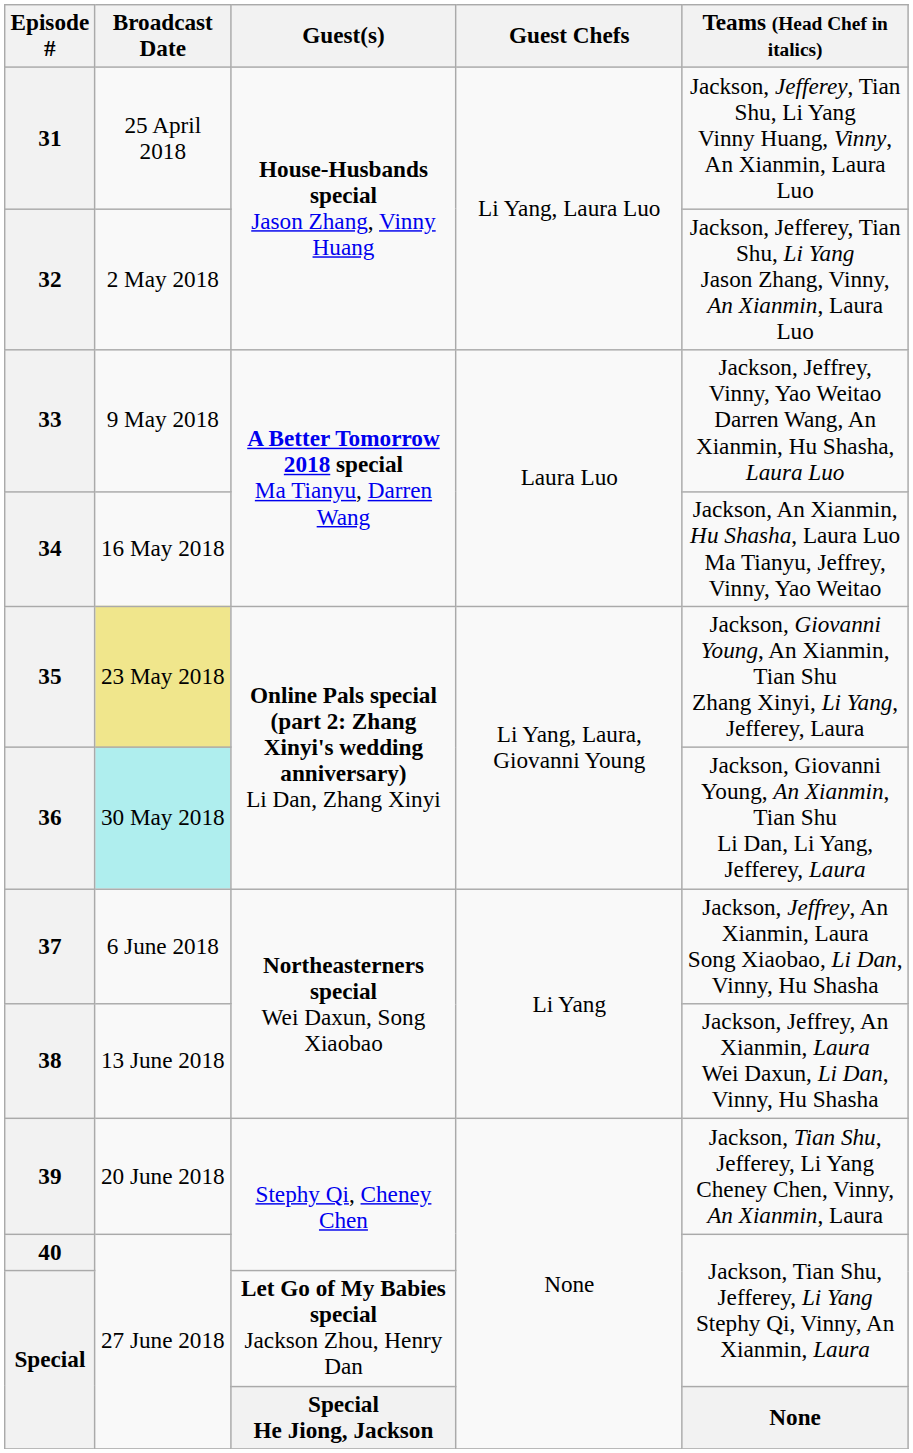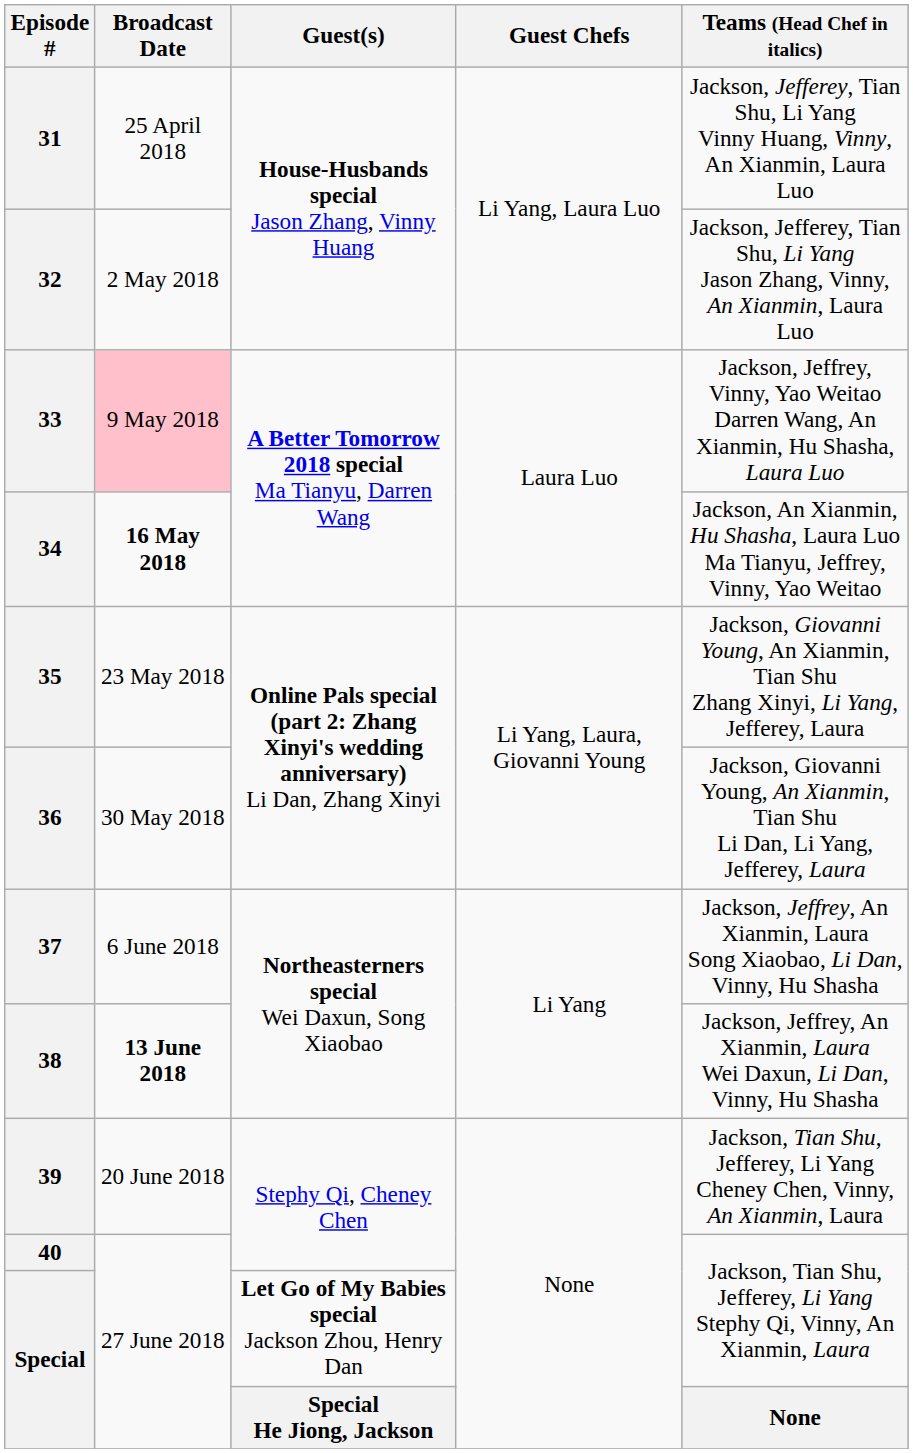(163, 420) no background -> (163, 420) pink background
(163, 548) normal -> (163, 548) bold
(163, 676) khaki background -> (163, 676) no background
(163, 817) paleturquoise background -> (163, 817) no background
(163, 1061) normal -> (163, 1061) bold
